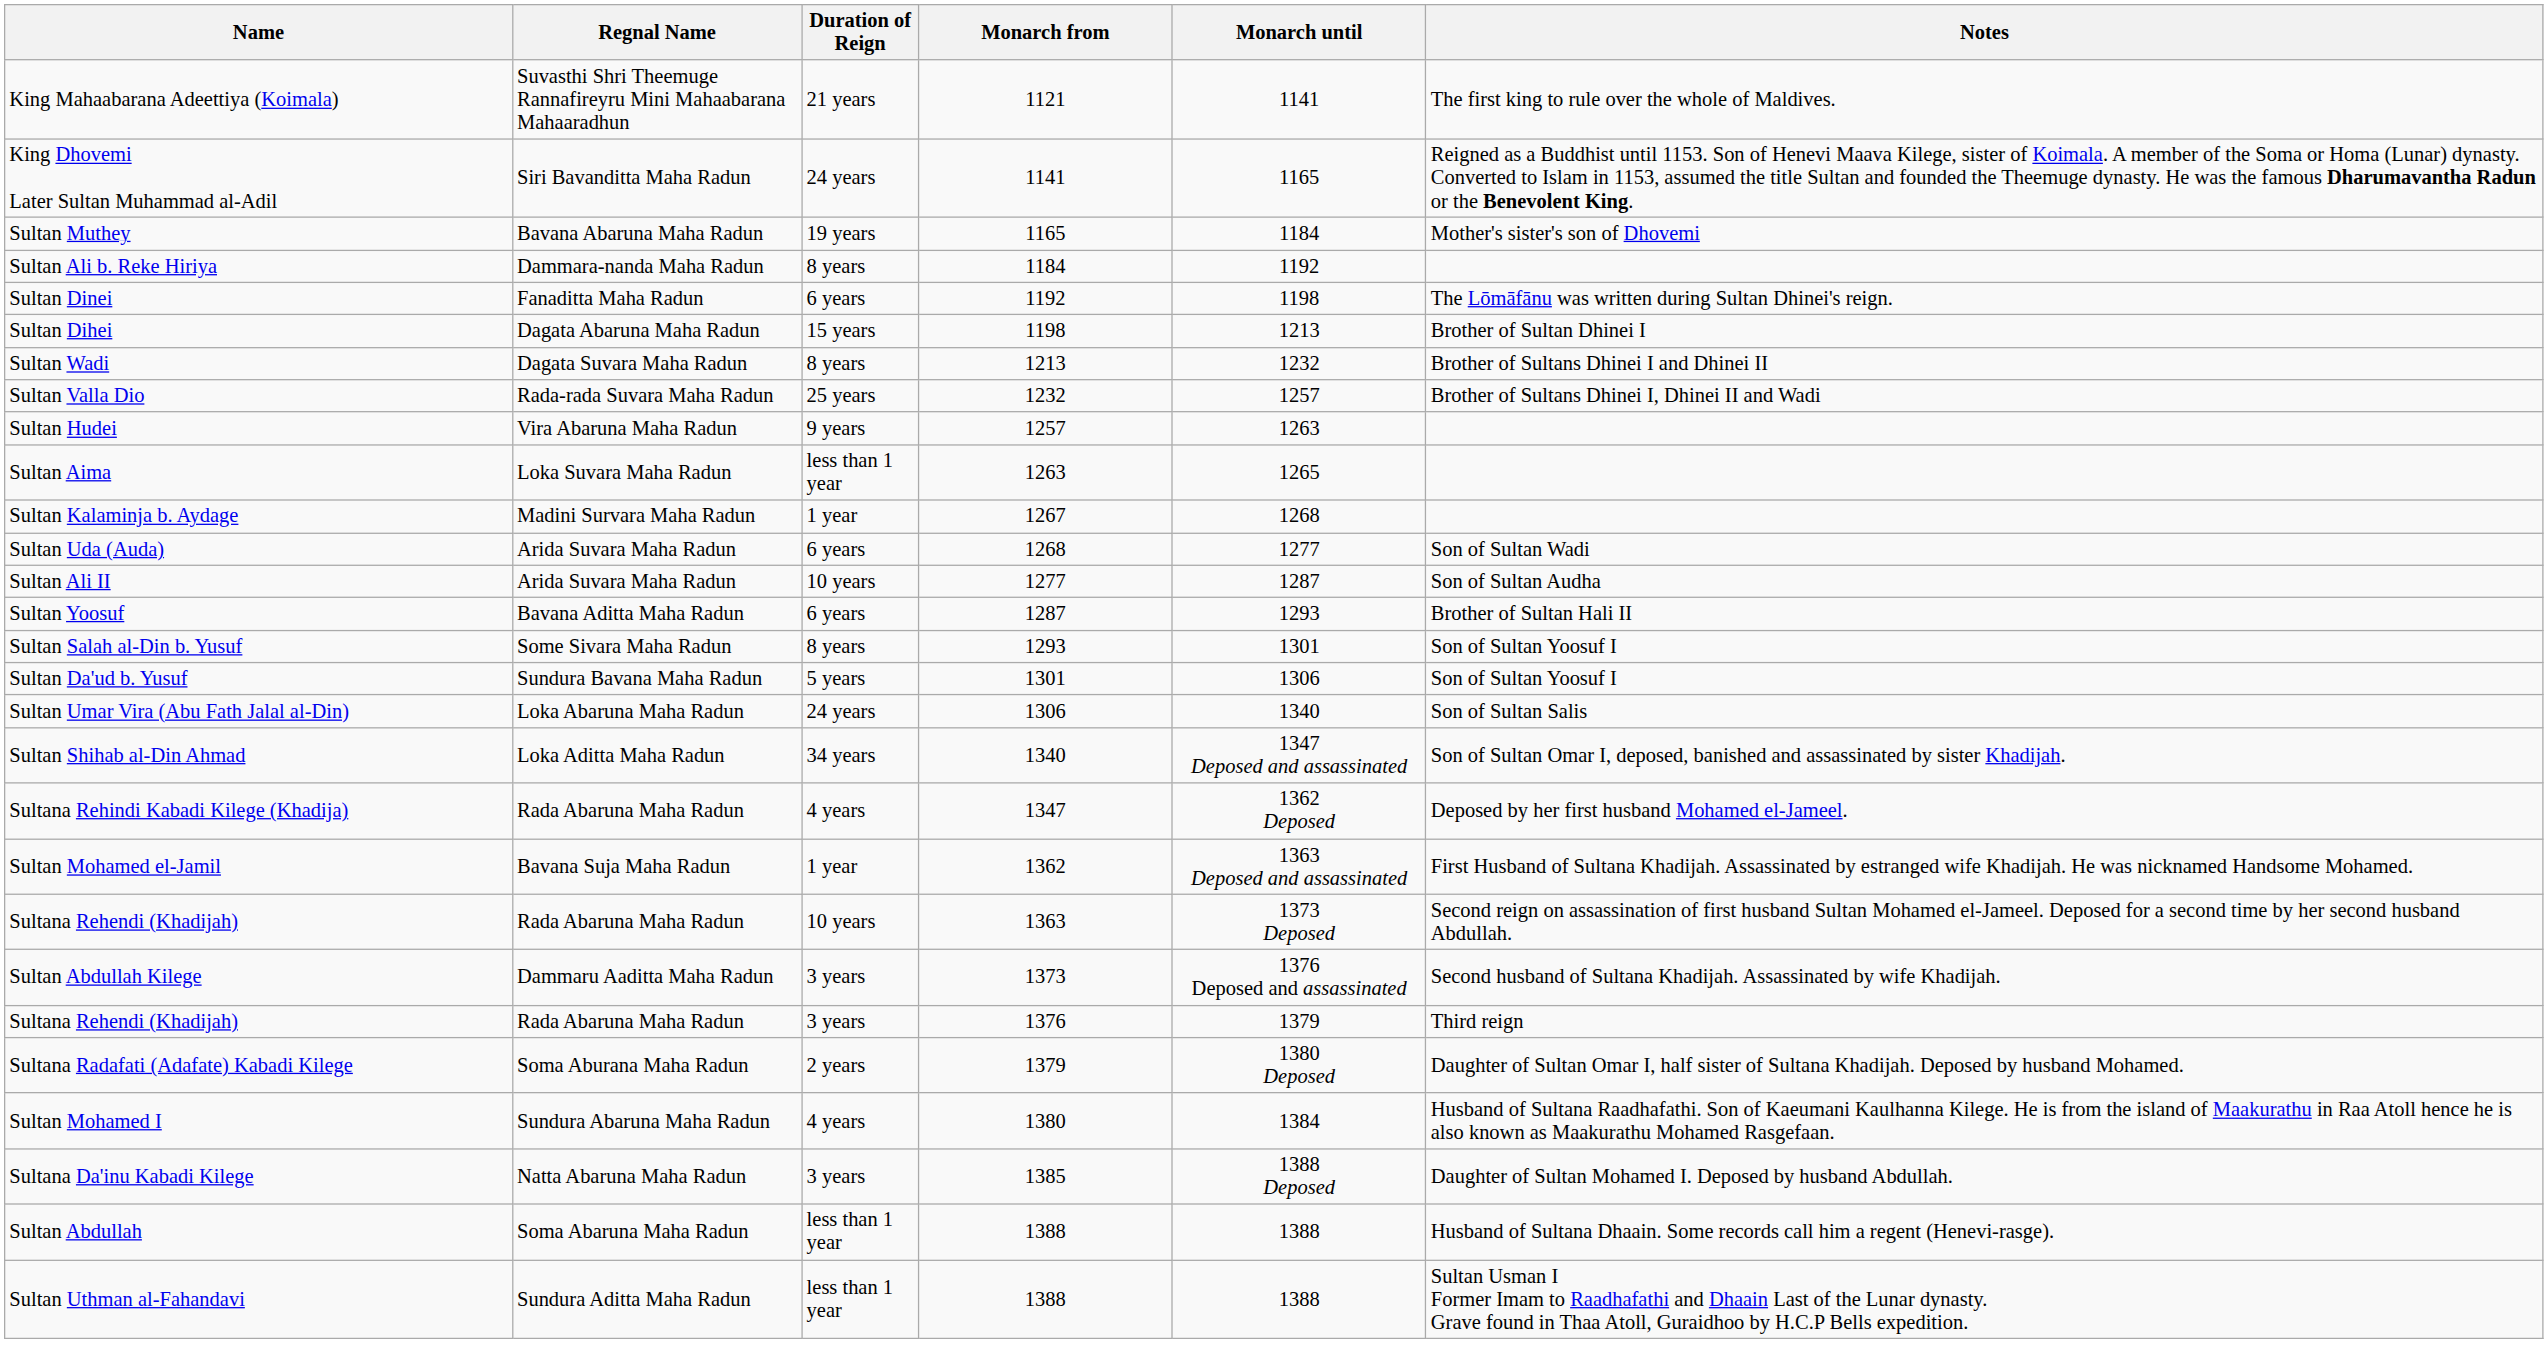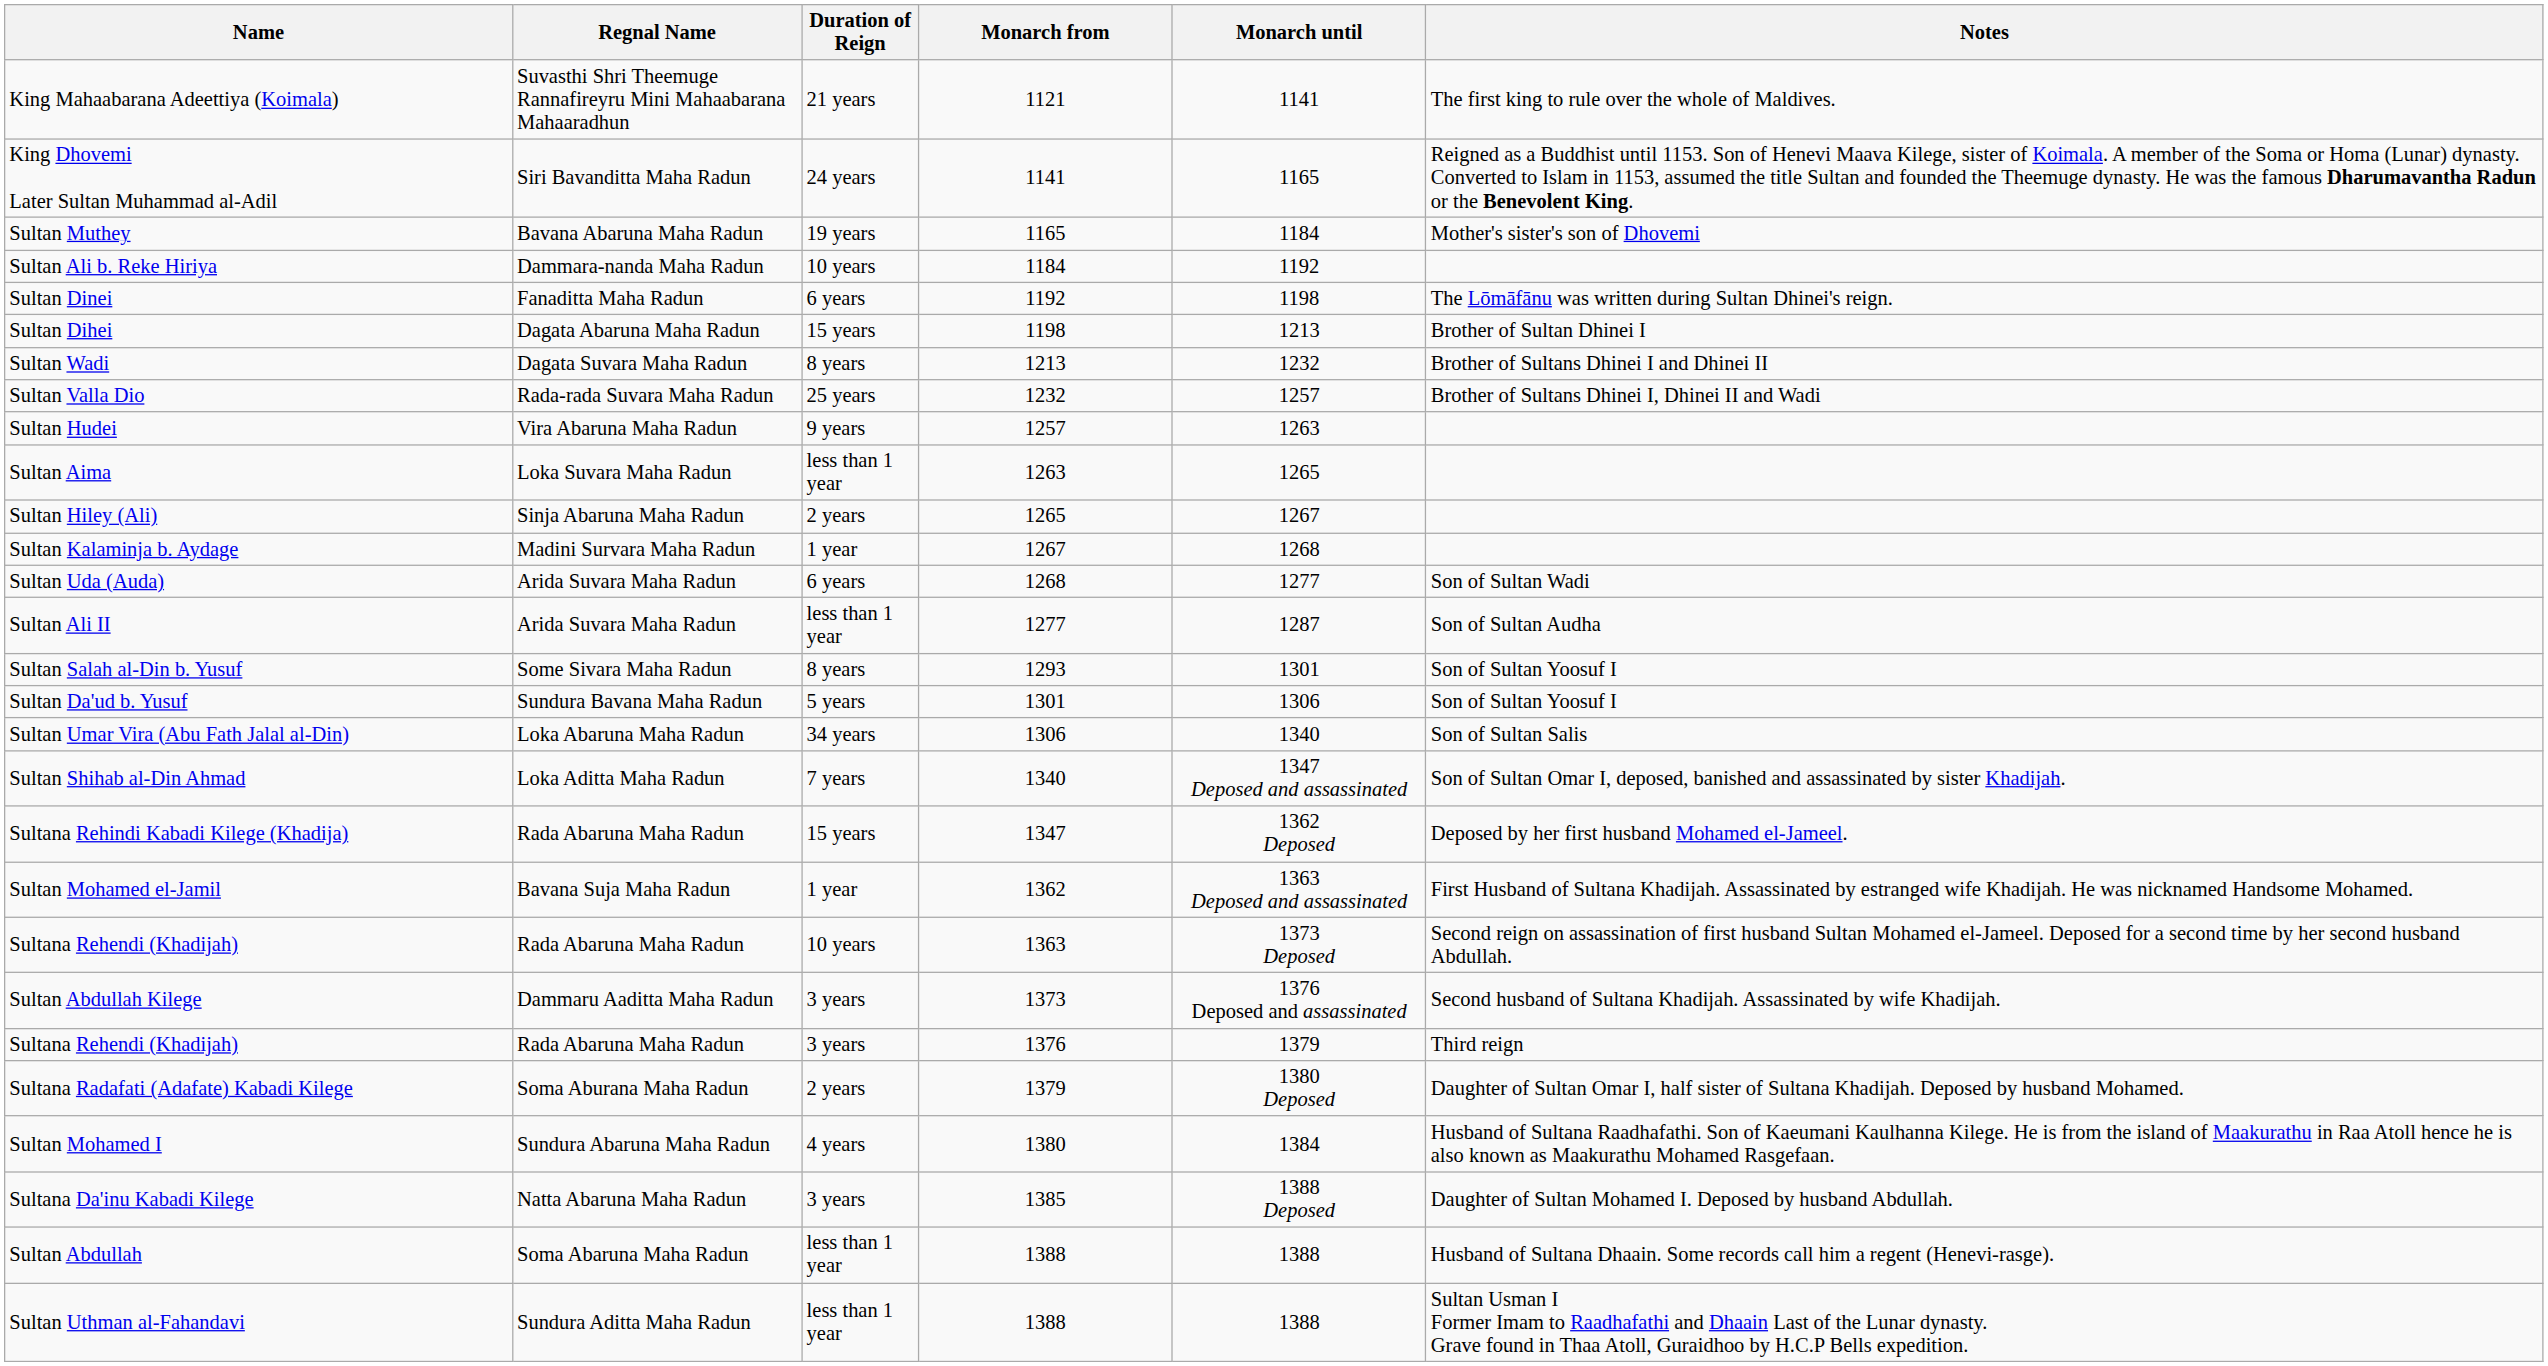(836, 265) 8 years -> (841, 265) 10 years
+ row: (83, 516)
(841, 581) 10 years -> (850, 625) less than 1 year
- row: (67, 613)
(841, 711) 24 years -> (841, 734) 34 years
(841, 755) 34 years -> (836, 778) 7 years
(836, 810) 4 years -> (841, 833) 15 years
